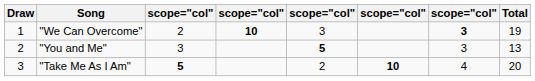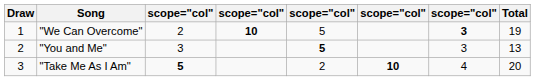(322, 31) 3 -> (322, 31) 5
